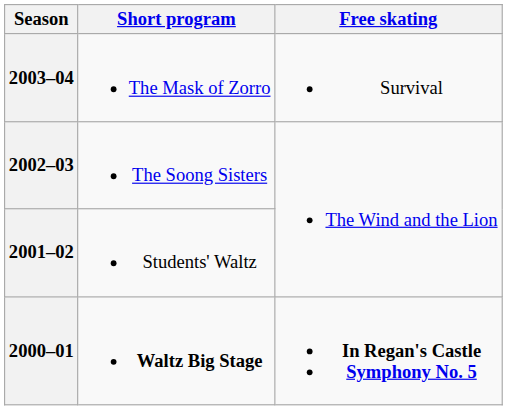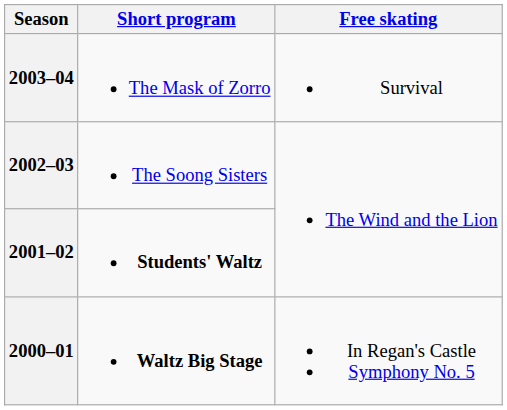(176, 263) normal -> (176, 263) bold
(388, 361) bold -> (388, 361) normal
